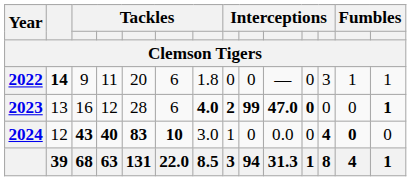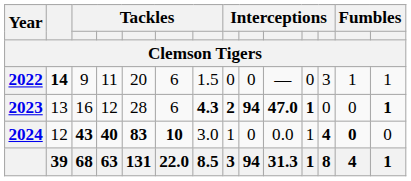(208, 80) 1.8 -> (208, 80) 1.5
(208, 107) 4.0 -> (208, 107) 4.3
(251, 107) 99 -> (251, 107) 94
(310, 107) 0 -> (310, 107) 1
(310, 134) 0 -> (310, 134) 1
